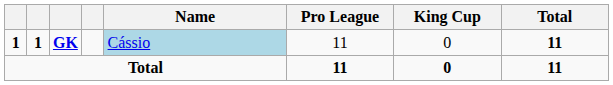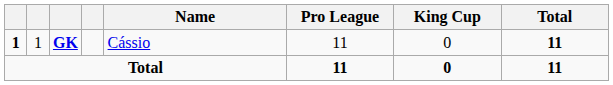(38, 42) bold -> (38, 42) normal
(129, 42) lightblue background -> (129, 42) no background
